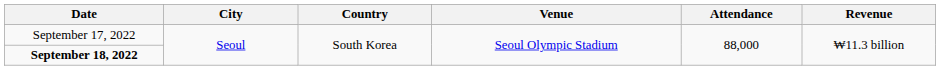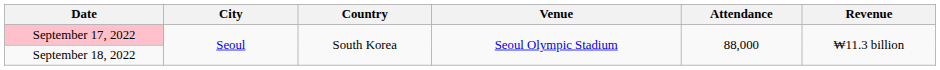(84, 34) no background -> (84, 34) pink background
(84, 55) bold -> (84, 55) normal
